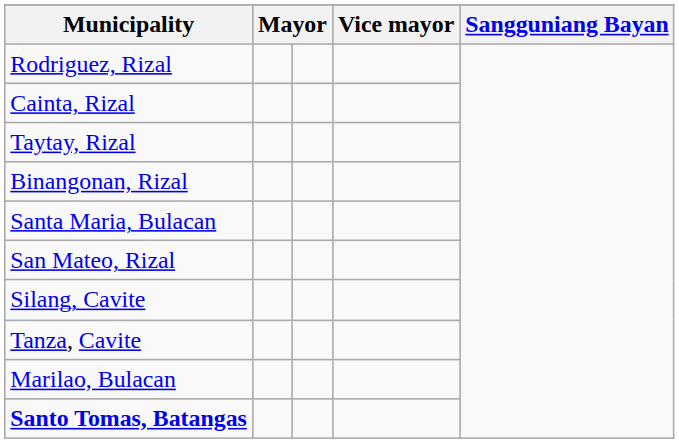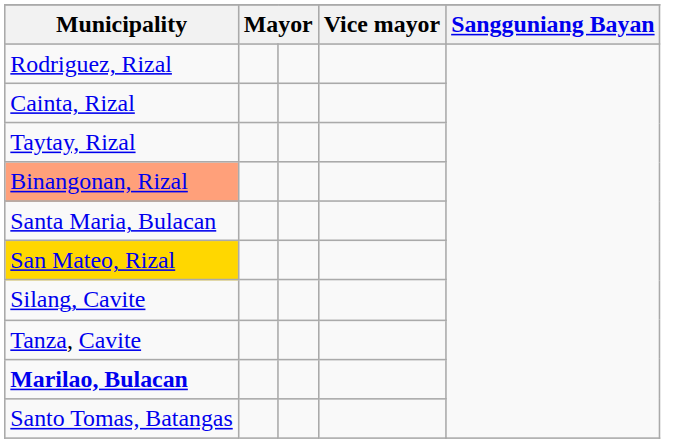(99, 181) no background -> (99, 181) lightsalmon background
(93, 260) no background -> (93, 260) gold background
(93, 378) normal -> (99, 378) bold
(129, 417) bold -> (122, 417) normal
